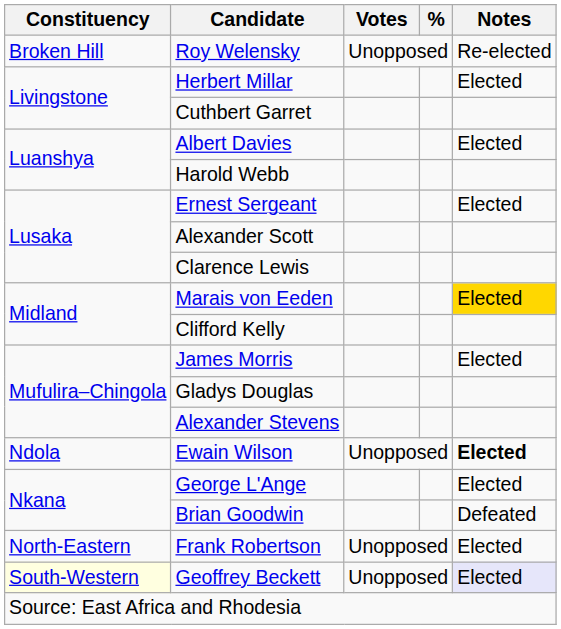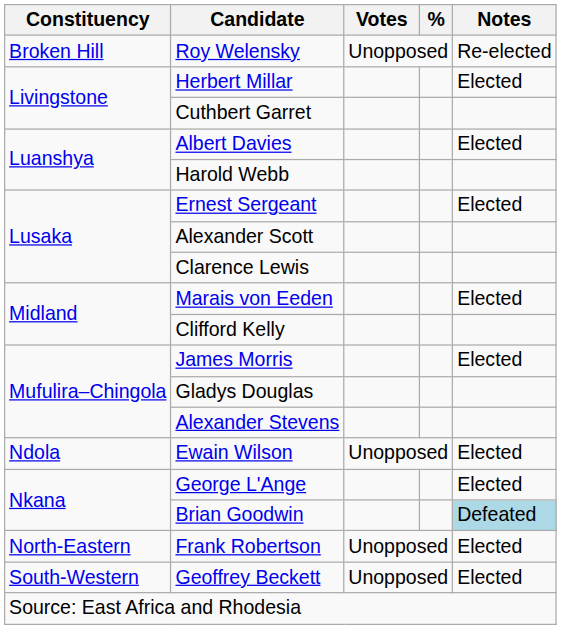(490, 298) gold background -> (490, 298) no background
(492, 453) bold -> (490, 453) normal
(497, 515) no background -> (497, 515) lightblue background
(74, 577) lightyellow background -> (74, 577) no background
(490, 577) lavender background -> (490, 577) no background
